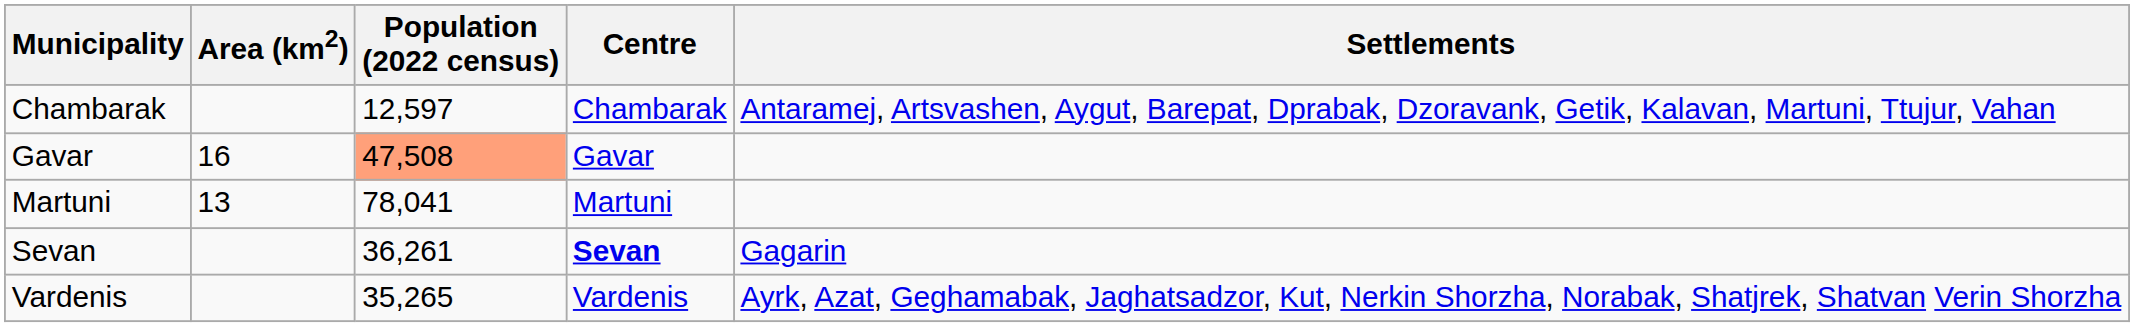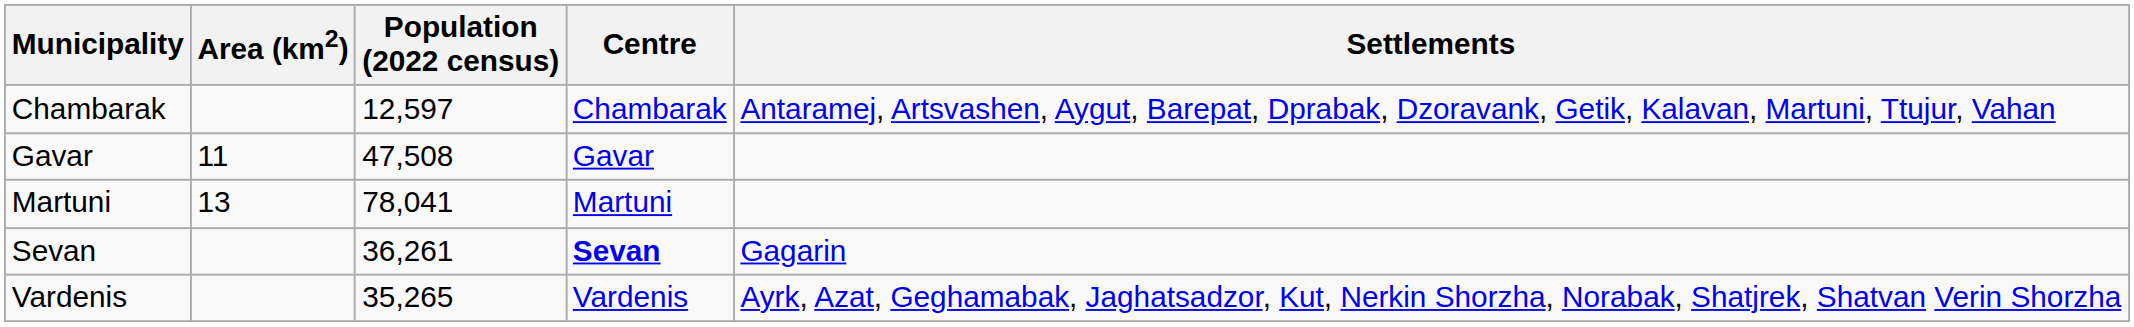(214, 155) 16 -> (213, 155) 11
(408, 155) lightsalmon background -> (408, 155) no background
